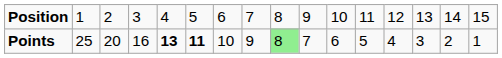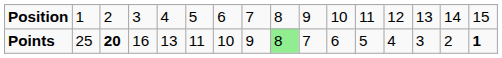(112, 41) normal -> (112, 41) bold
(169, 41) bold -> (169, 41) normal
(197, 41) bold -> (197, 41) normal
(477, 41) normal -> (477, 41) bold
